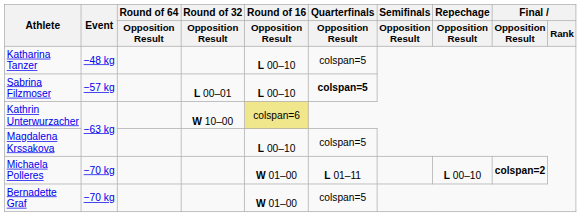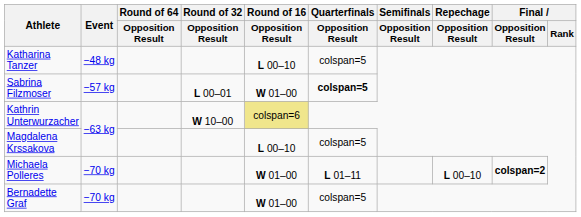(277, 94) L 00–10 -> (277, 94) W 01–00
